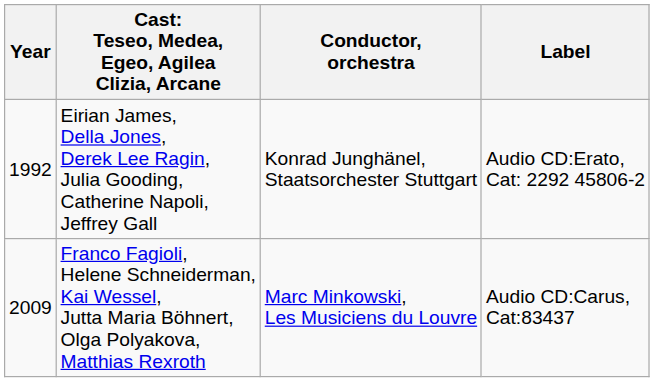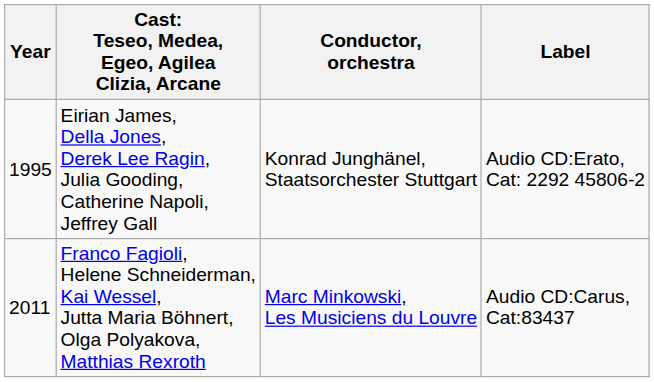(30, 168) 1992 -> (30, 168) 1995
(30, 307) 2009 -> (30, 307) 2011
